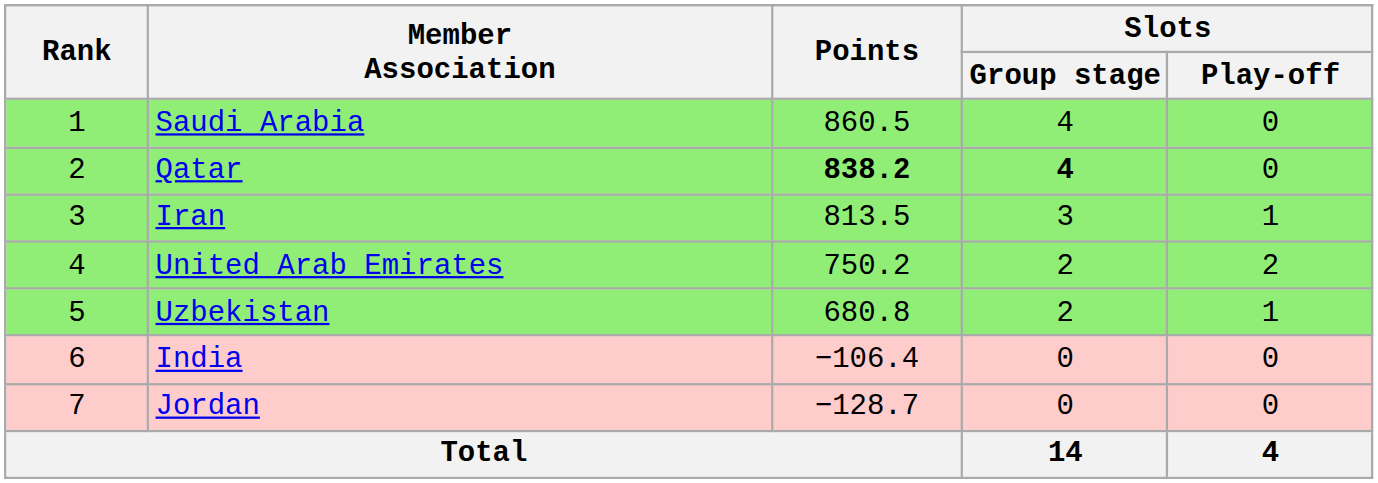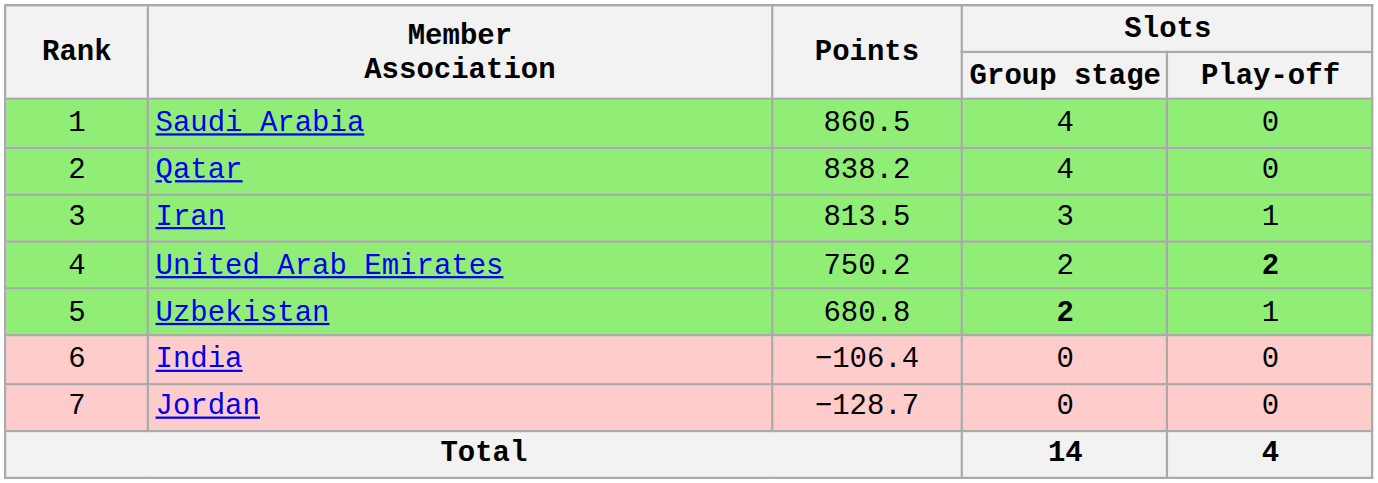(867, 170) bold -> (867, 170) normal
(1065, 170) bold -> (1065, 170) normal
(1270, 265) normal -> (1270, 265) bold
(1065, 312) normal -> (1065, 312) bold
